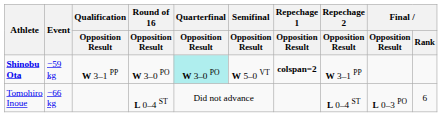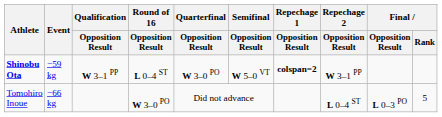(151, 75) W 3–0 PO -> (151, 75) L 0–4 ST
(201, 75) paleturquoise background -> (201, 75) no background
(151, 103) L 0–4 ST -> (151, 103) W 3–0 PO
(425, 98) 6 -> (425, 98) 5
